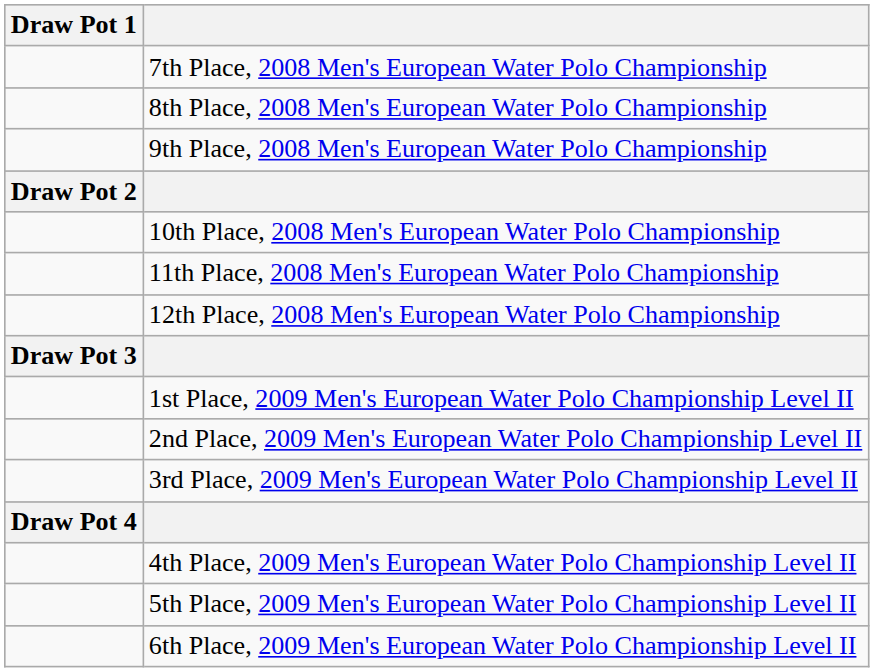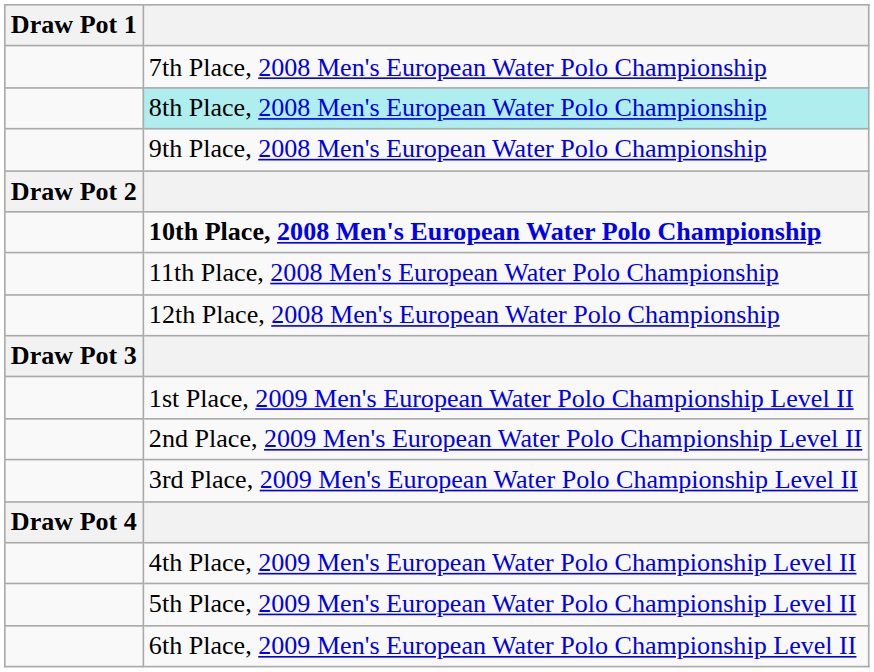(458, 107) no background -> (458, 107) paleturquoise background
(464, 231) normal -> (485, 231) bold
